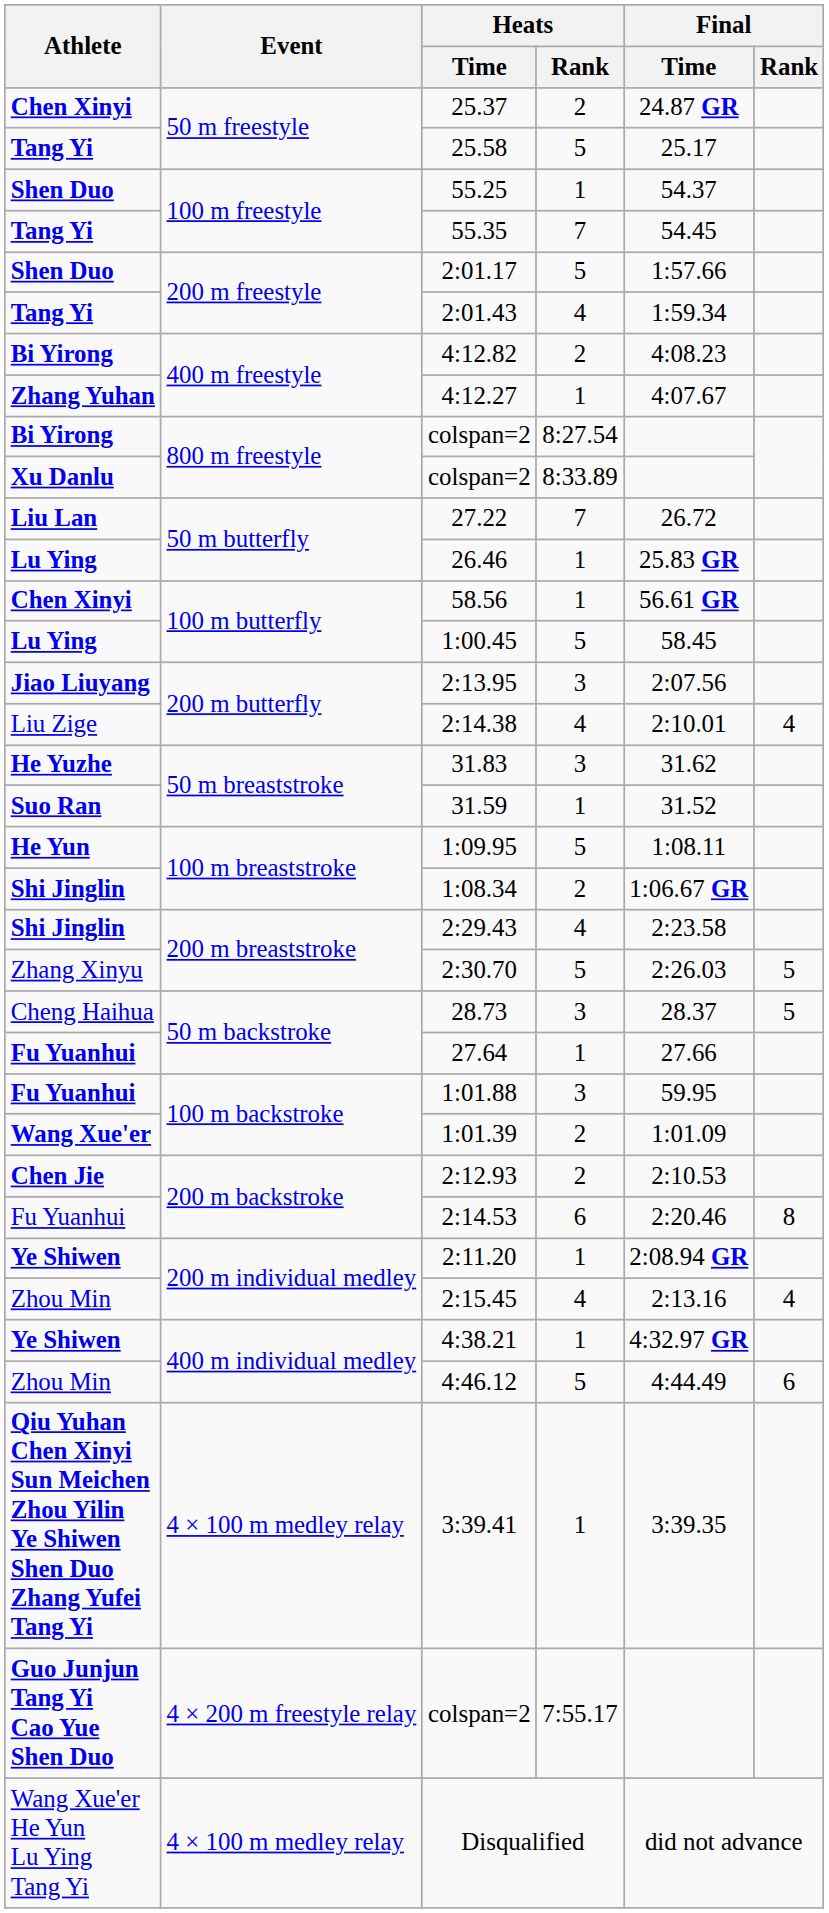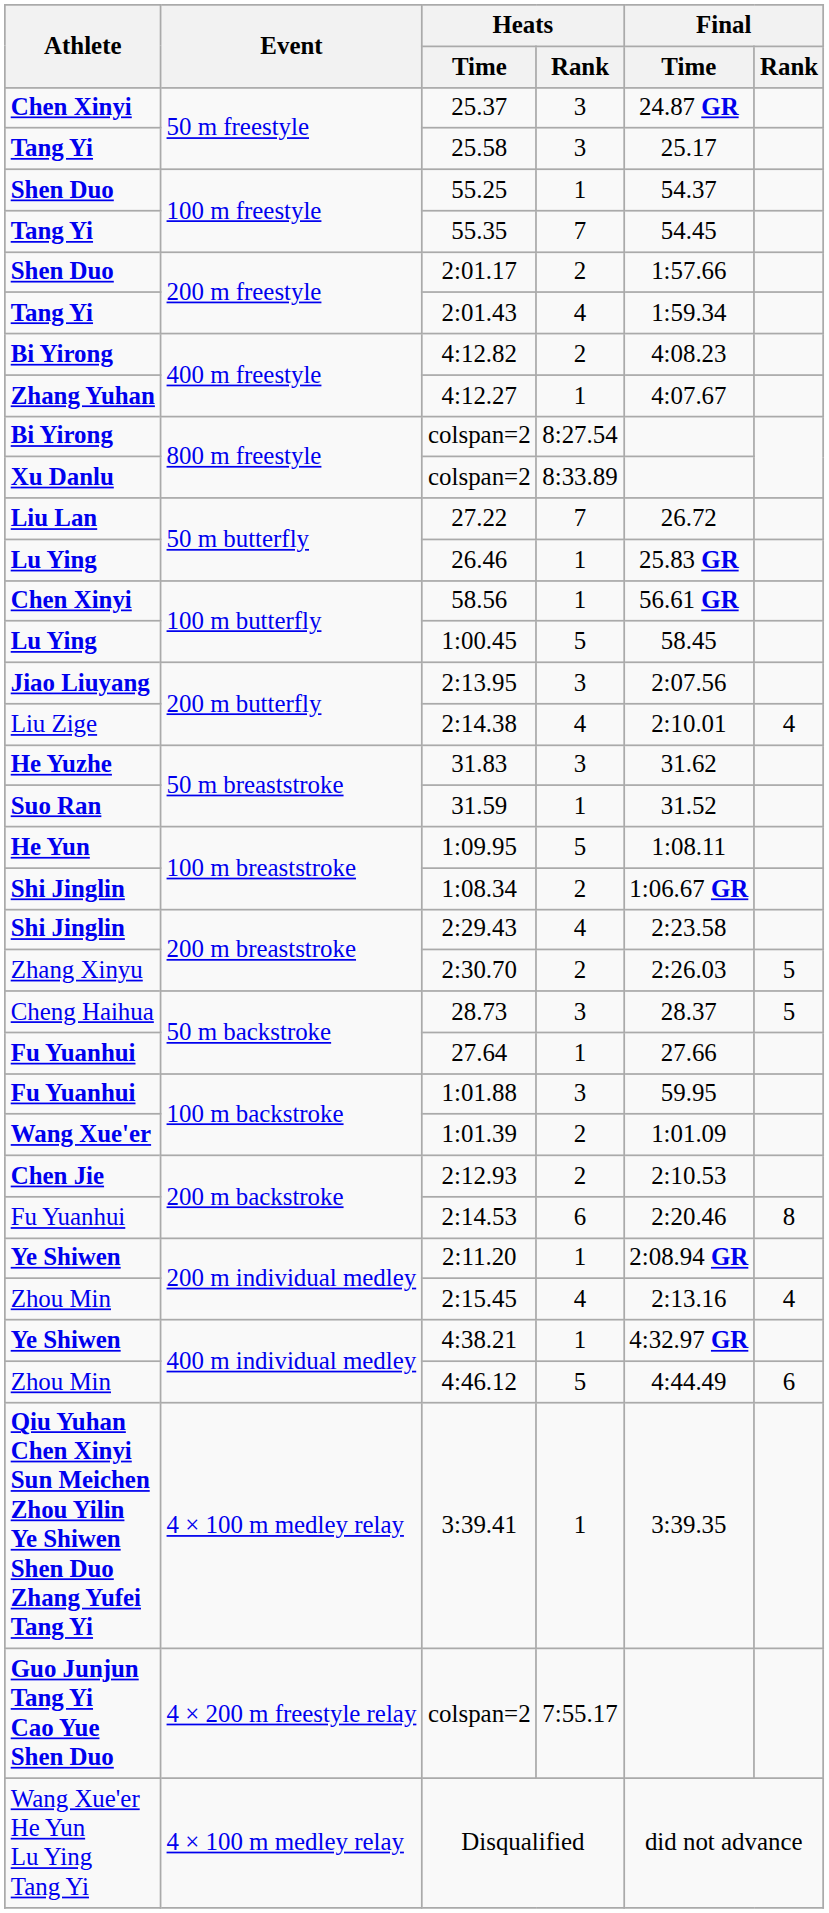(580, 107) 2 -> (580, 107) 3
(580, 148) 5 -> (580, 148) 3
(580, 271) 5 -> (580, 271) 2
(580, 970) 5 -> (580, 970) 2
